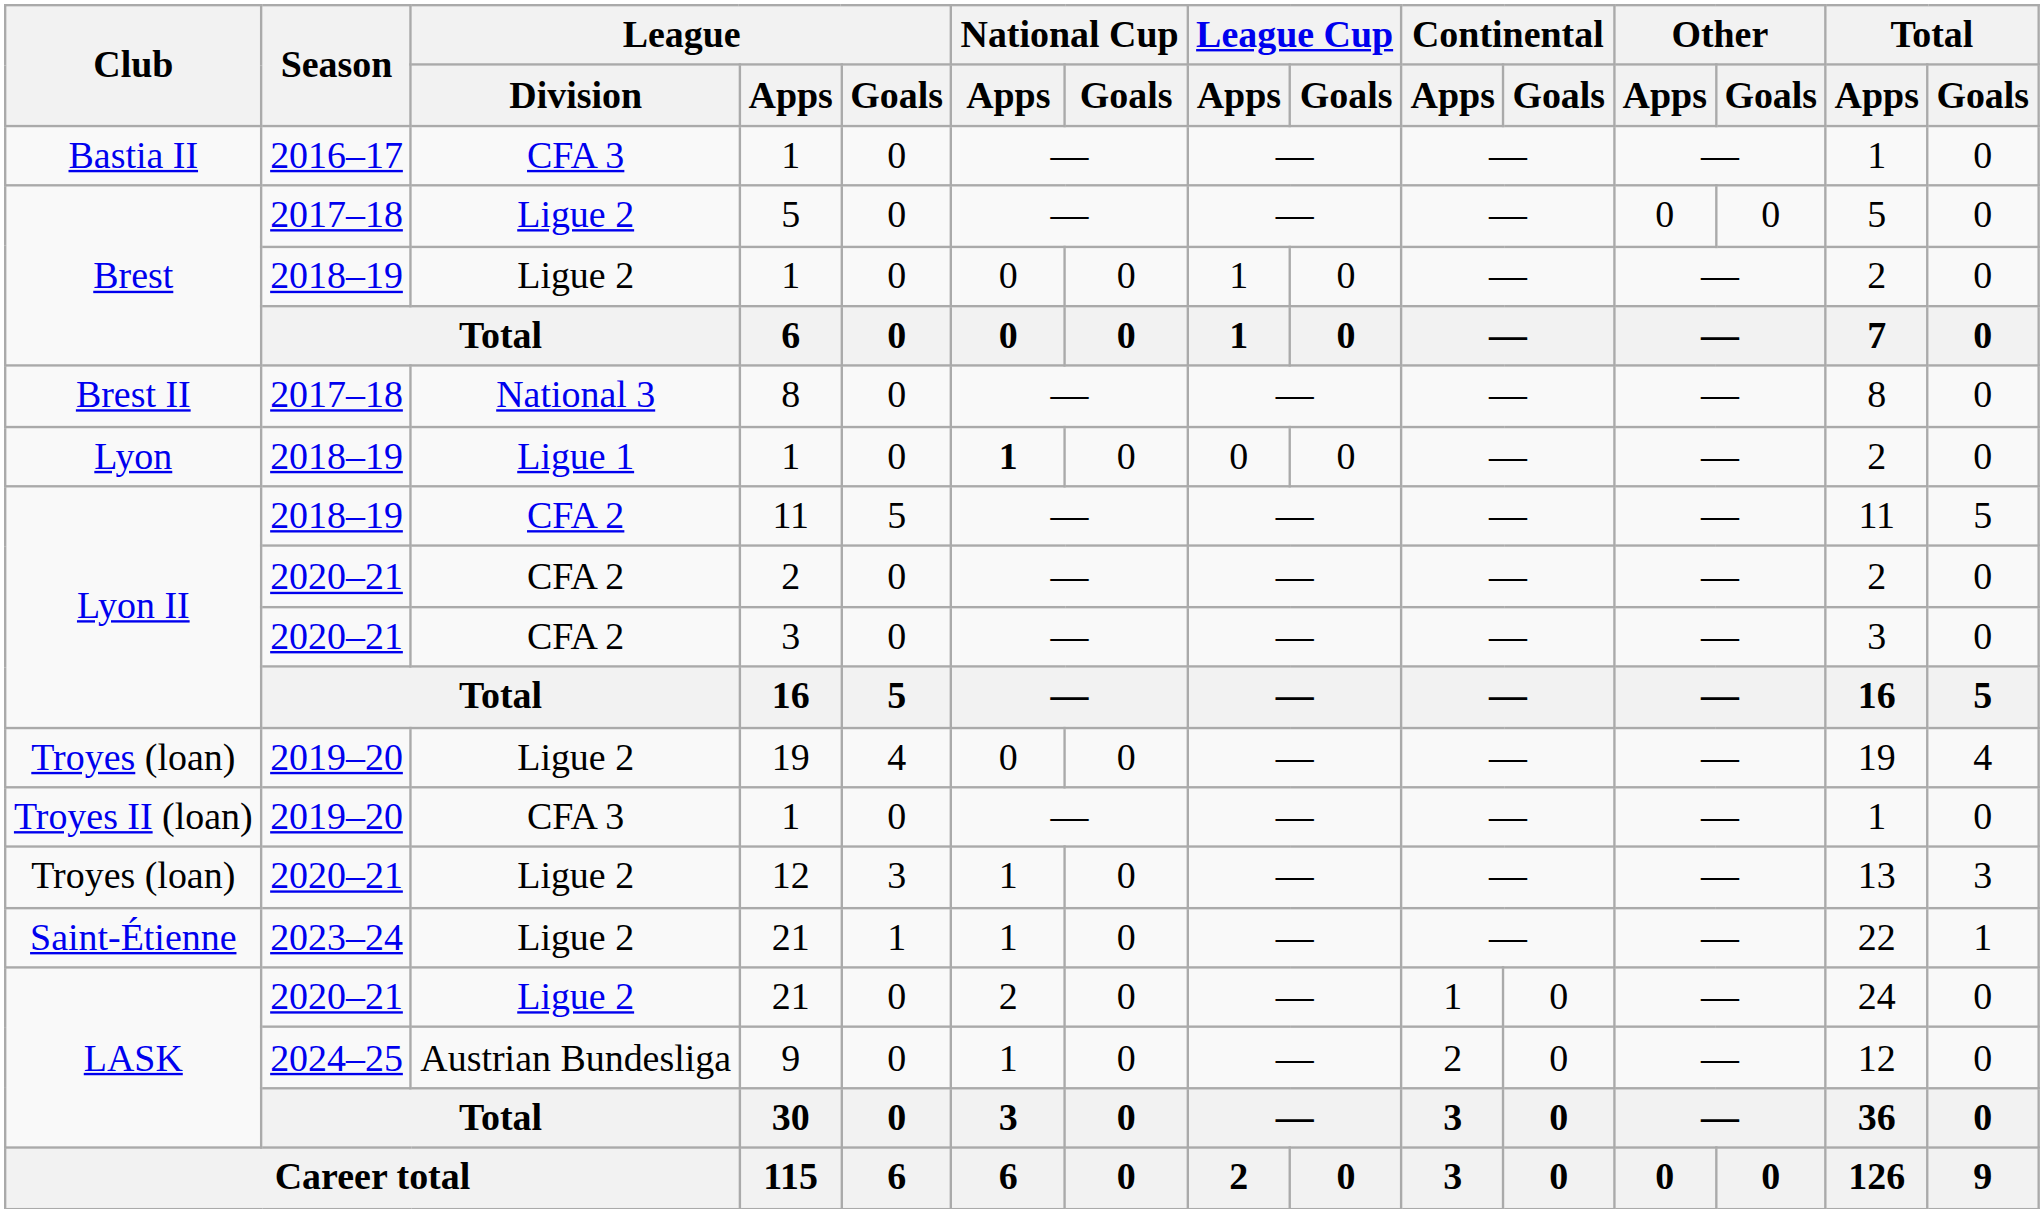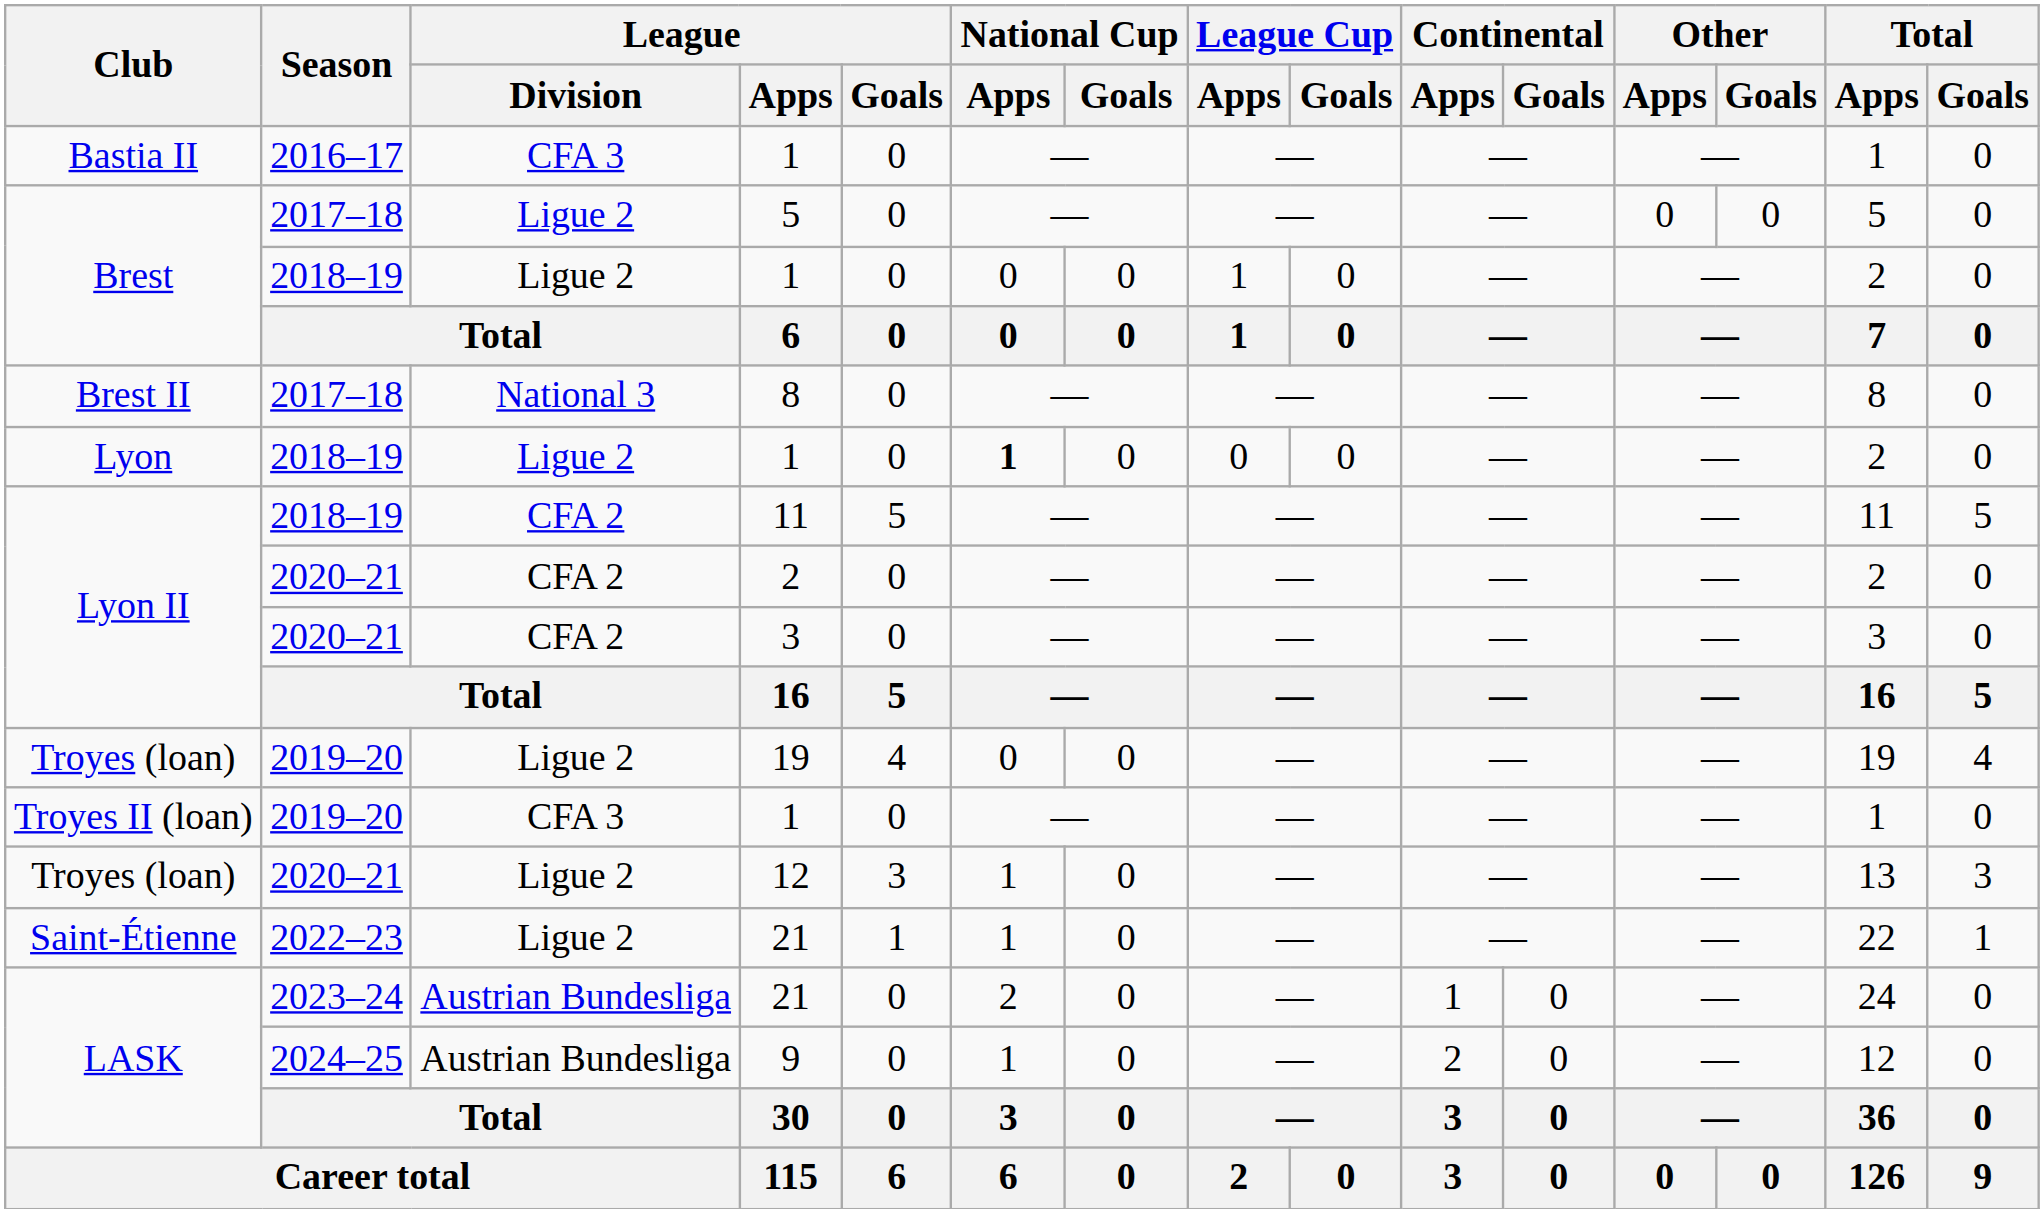(576, 455) Ligue 1 -> (576, 455) Ligue 2
(337, 936) 2023–24 -> (337, 936) 2022–23
(337, 996) 2020–21 -> (337, 996) 2023–24
(576, 996) Ligue 2 -> (576, 996) Austrian Bundesliga
